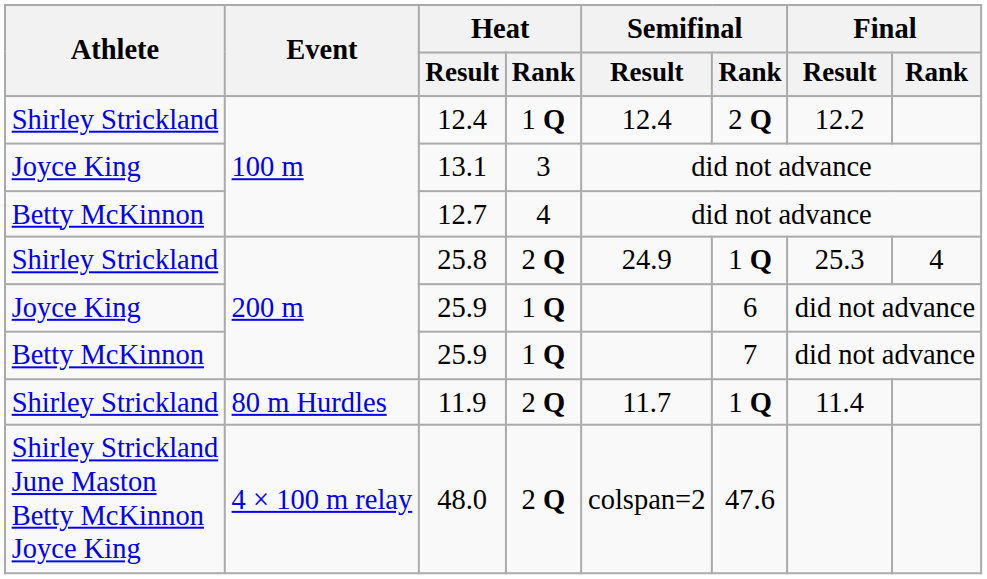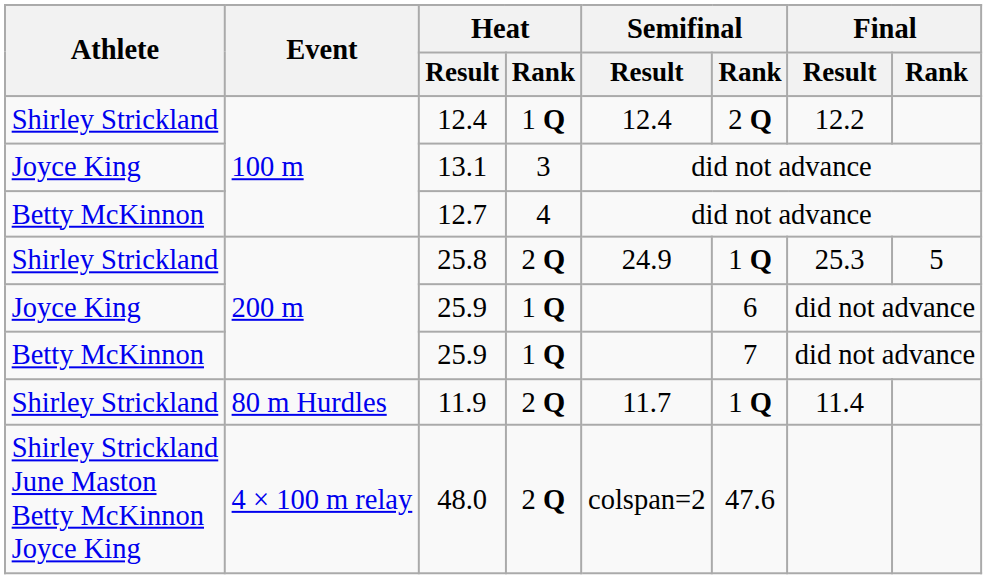(936, 260) 4 -> (936, 260) 5
